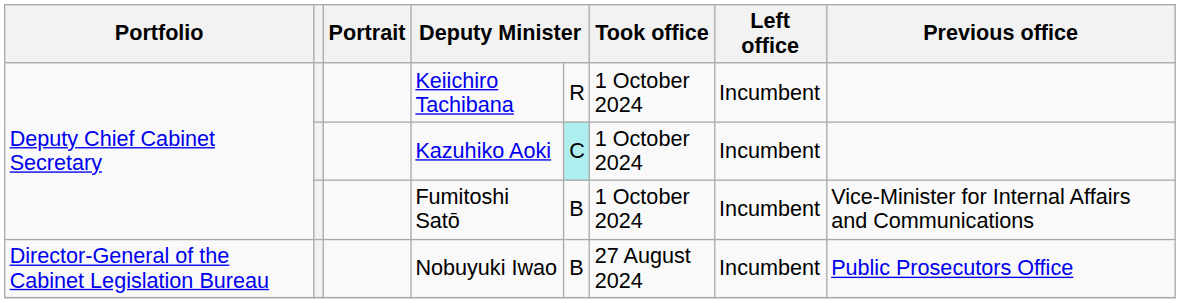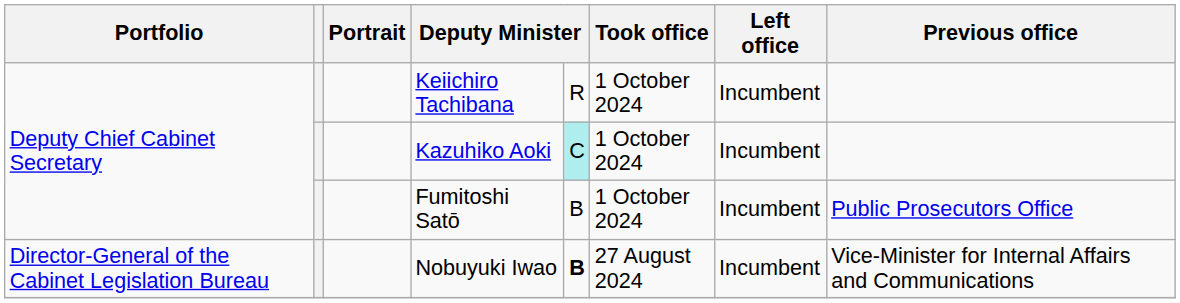(981, 209) Vice-Minister for Internal Affairs and Communications -> (952, 209) Public Prosecutors Office
(576, 268) normal -> (577, 268) bold
(952, 268) Public Prosecutors Office -> (981, 268) Vice-Minister for Internal Affairs and Communications
